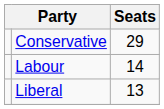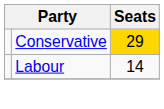(135, 41) no background -> (135, 41) gold background
- row: (39, 91)
